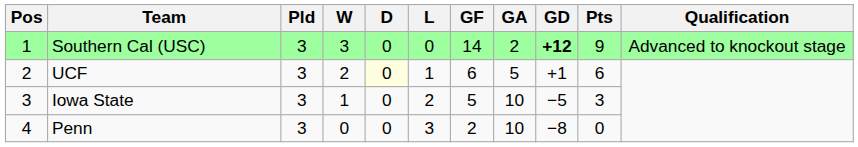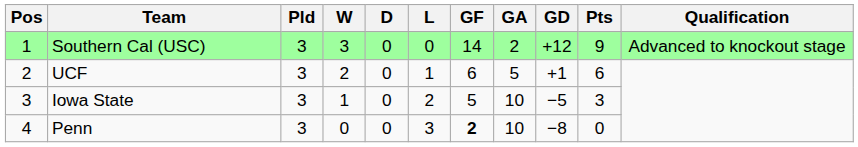(557, 45) bold -> (557, 45) normal
(387, 73) lightyellow background -> (387, 73) no background
(472, 127) normal -> (472, 127) bold
